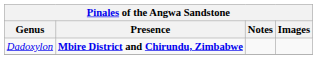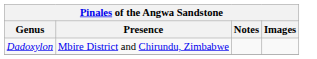(150, 46) bold -> (143, 46) normal
